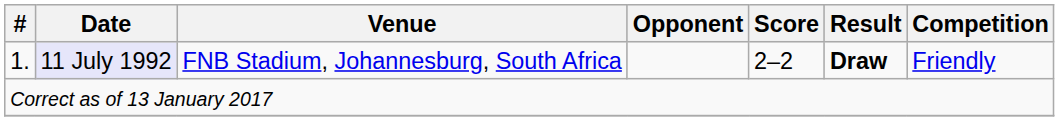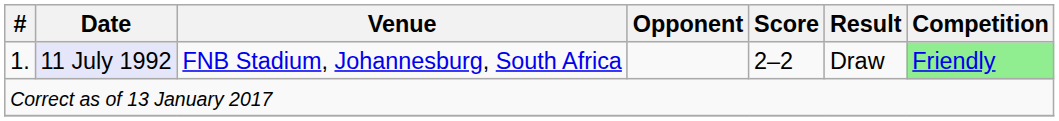(859, 61) bold -> (857, 61) normal
(954, 61) no background -> (954, 61) lightgreen background
